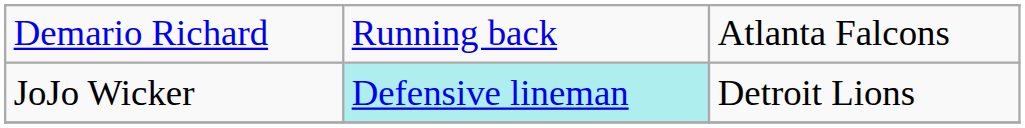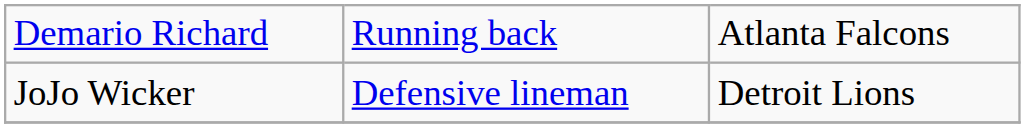(490, 92) paleturquoise background -> (490, 92) no background
